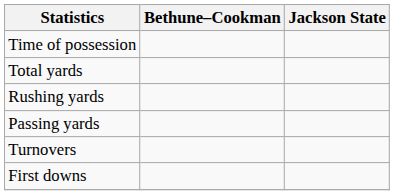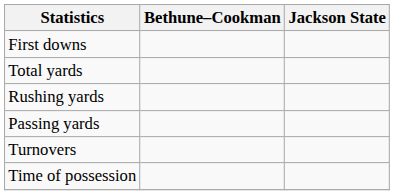rows swapped: (47, 176) <-> (72, 44)
